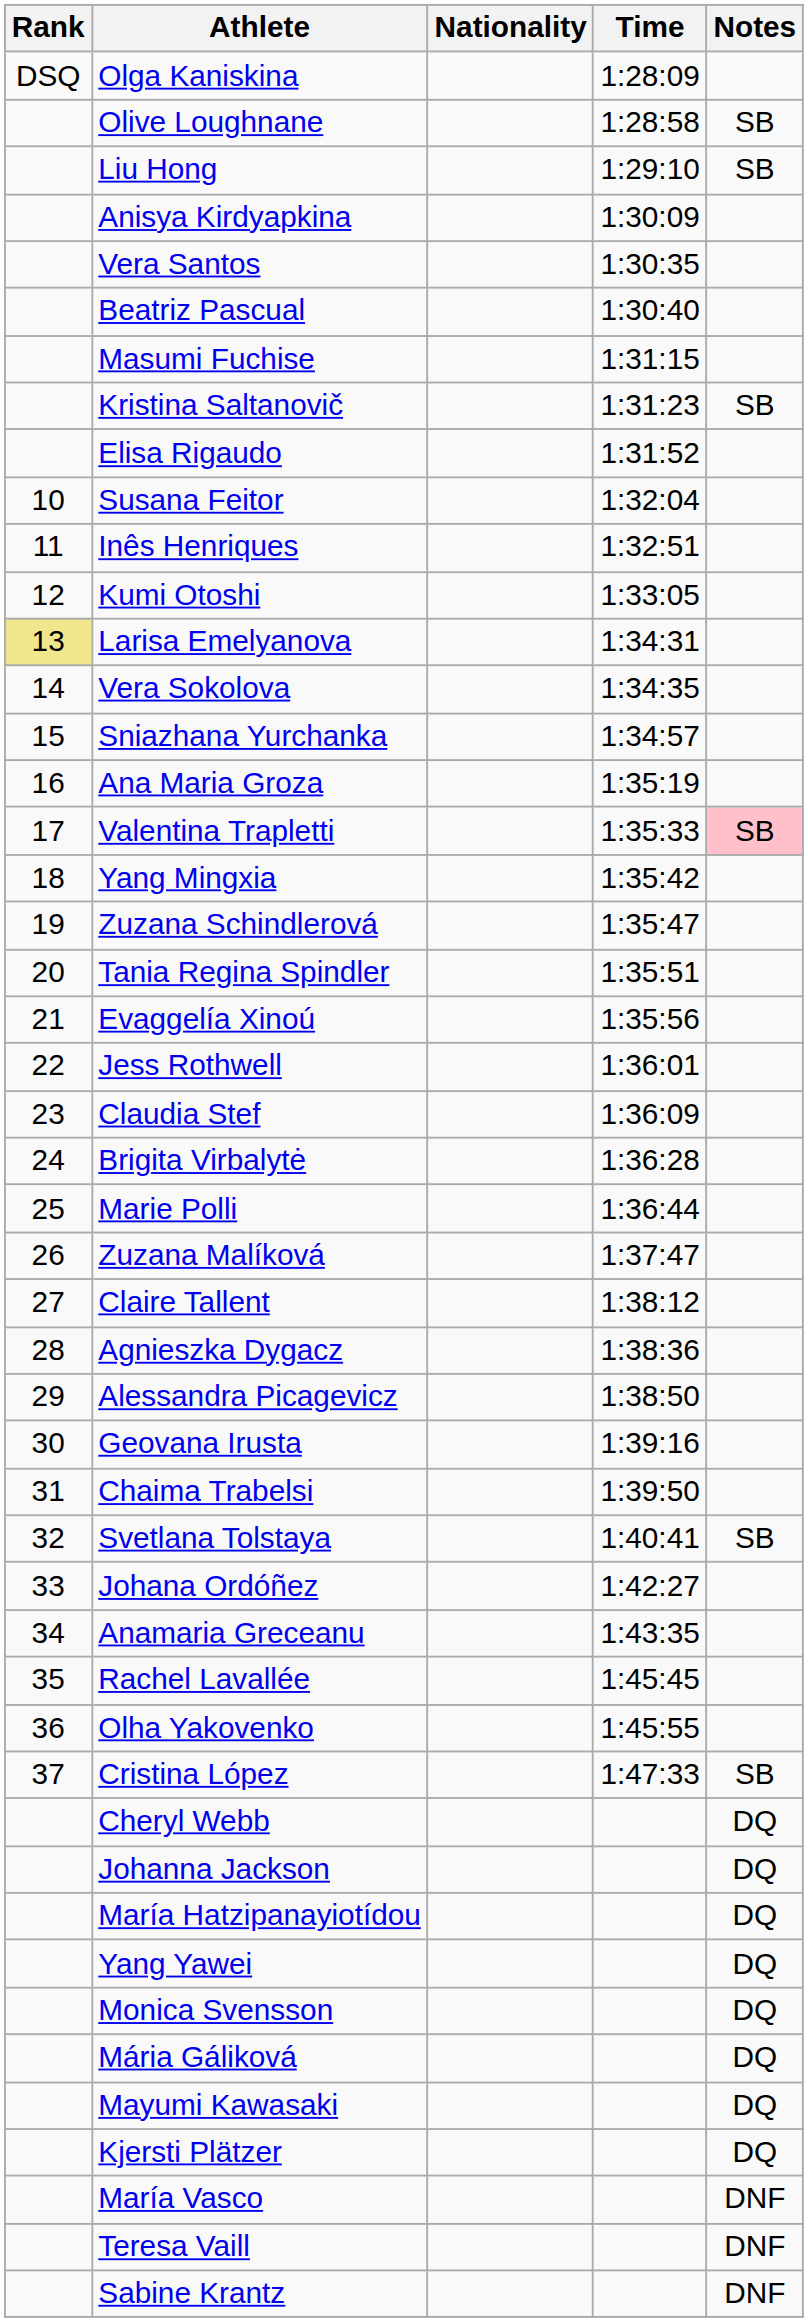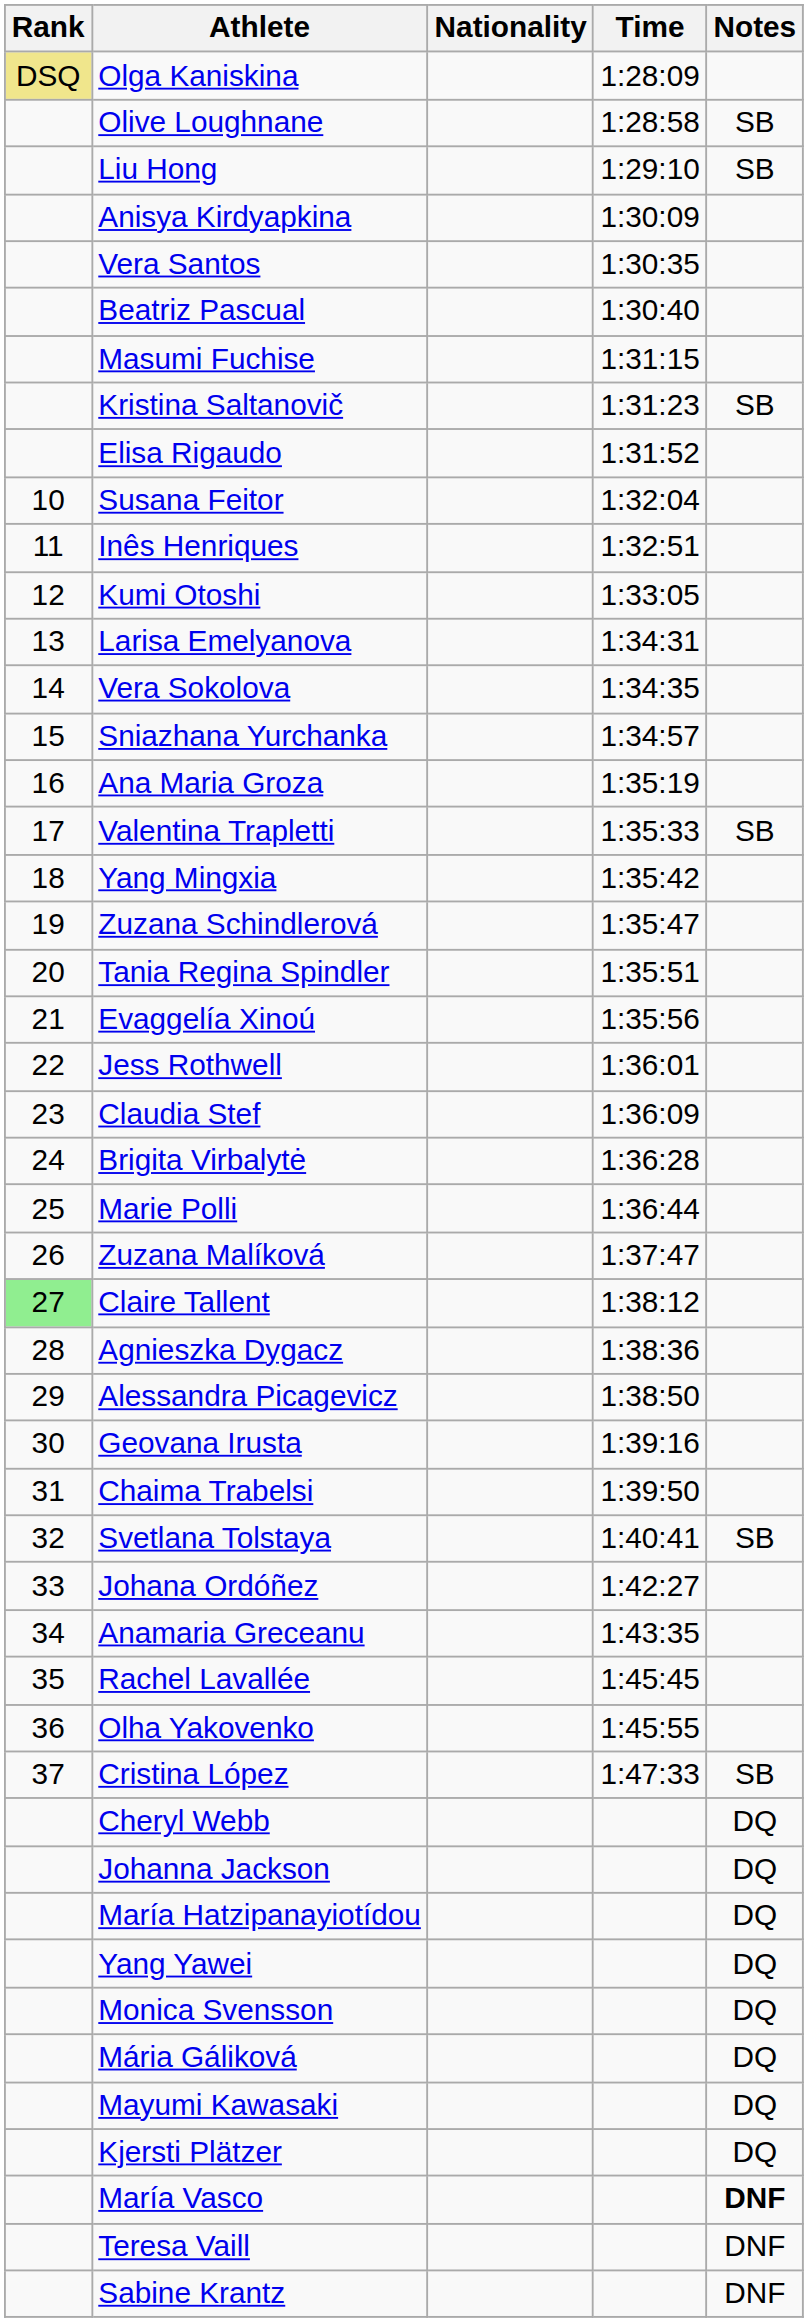(48, 75) no background -> (48, 75) khaki background
(48, 641) khaki background -> (48, 641) no background
(755, 830) pink background -> (755, 830) no background
(48, 1302) no background -> (48, 1302) lightgreen background
(755, 2199) normal -> (755, 2199) bold
